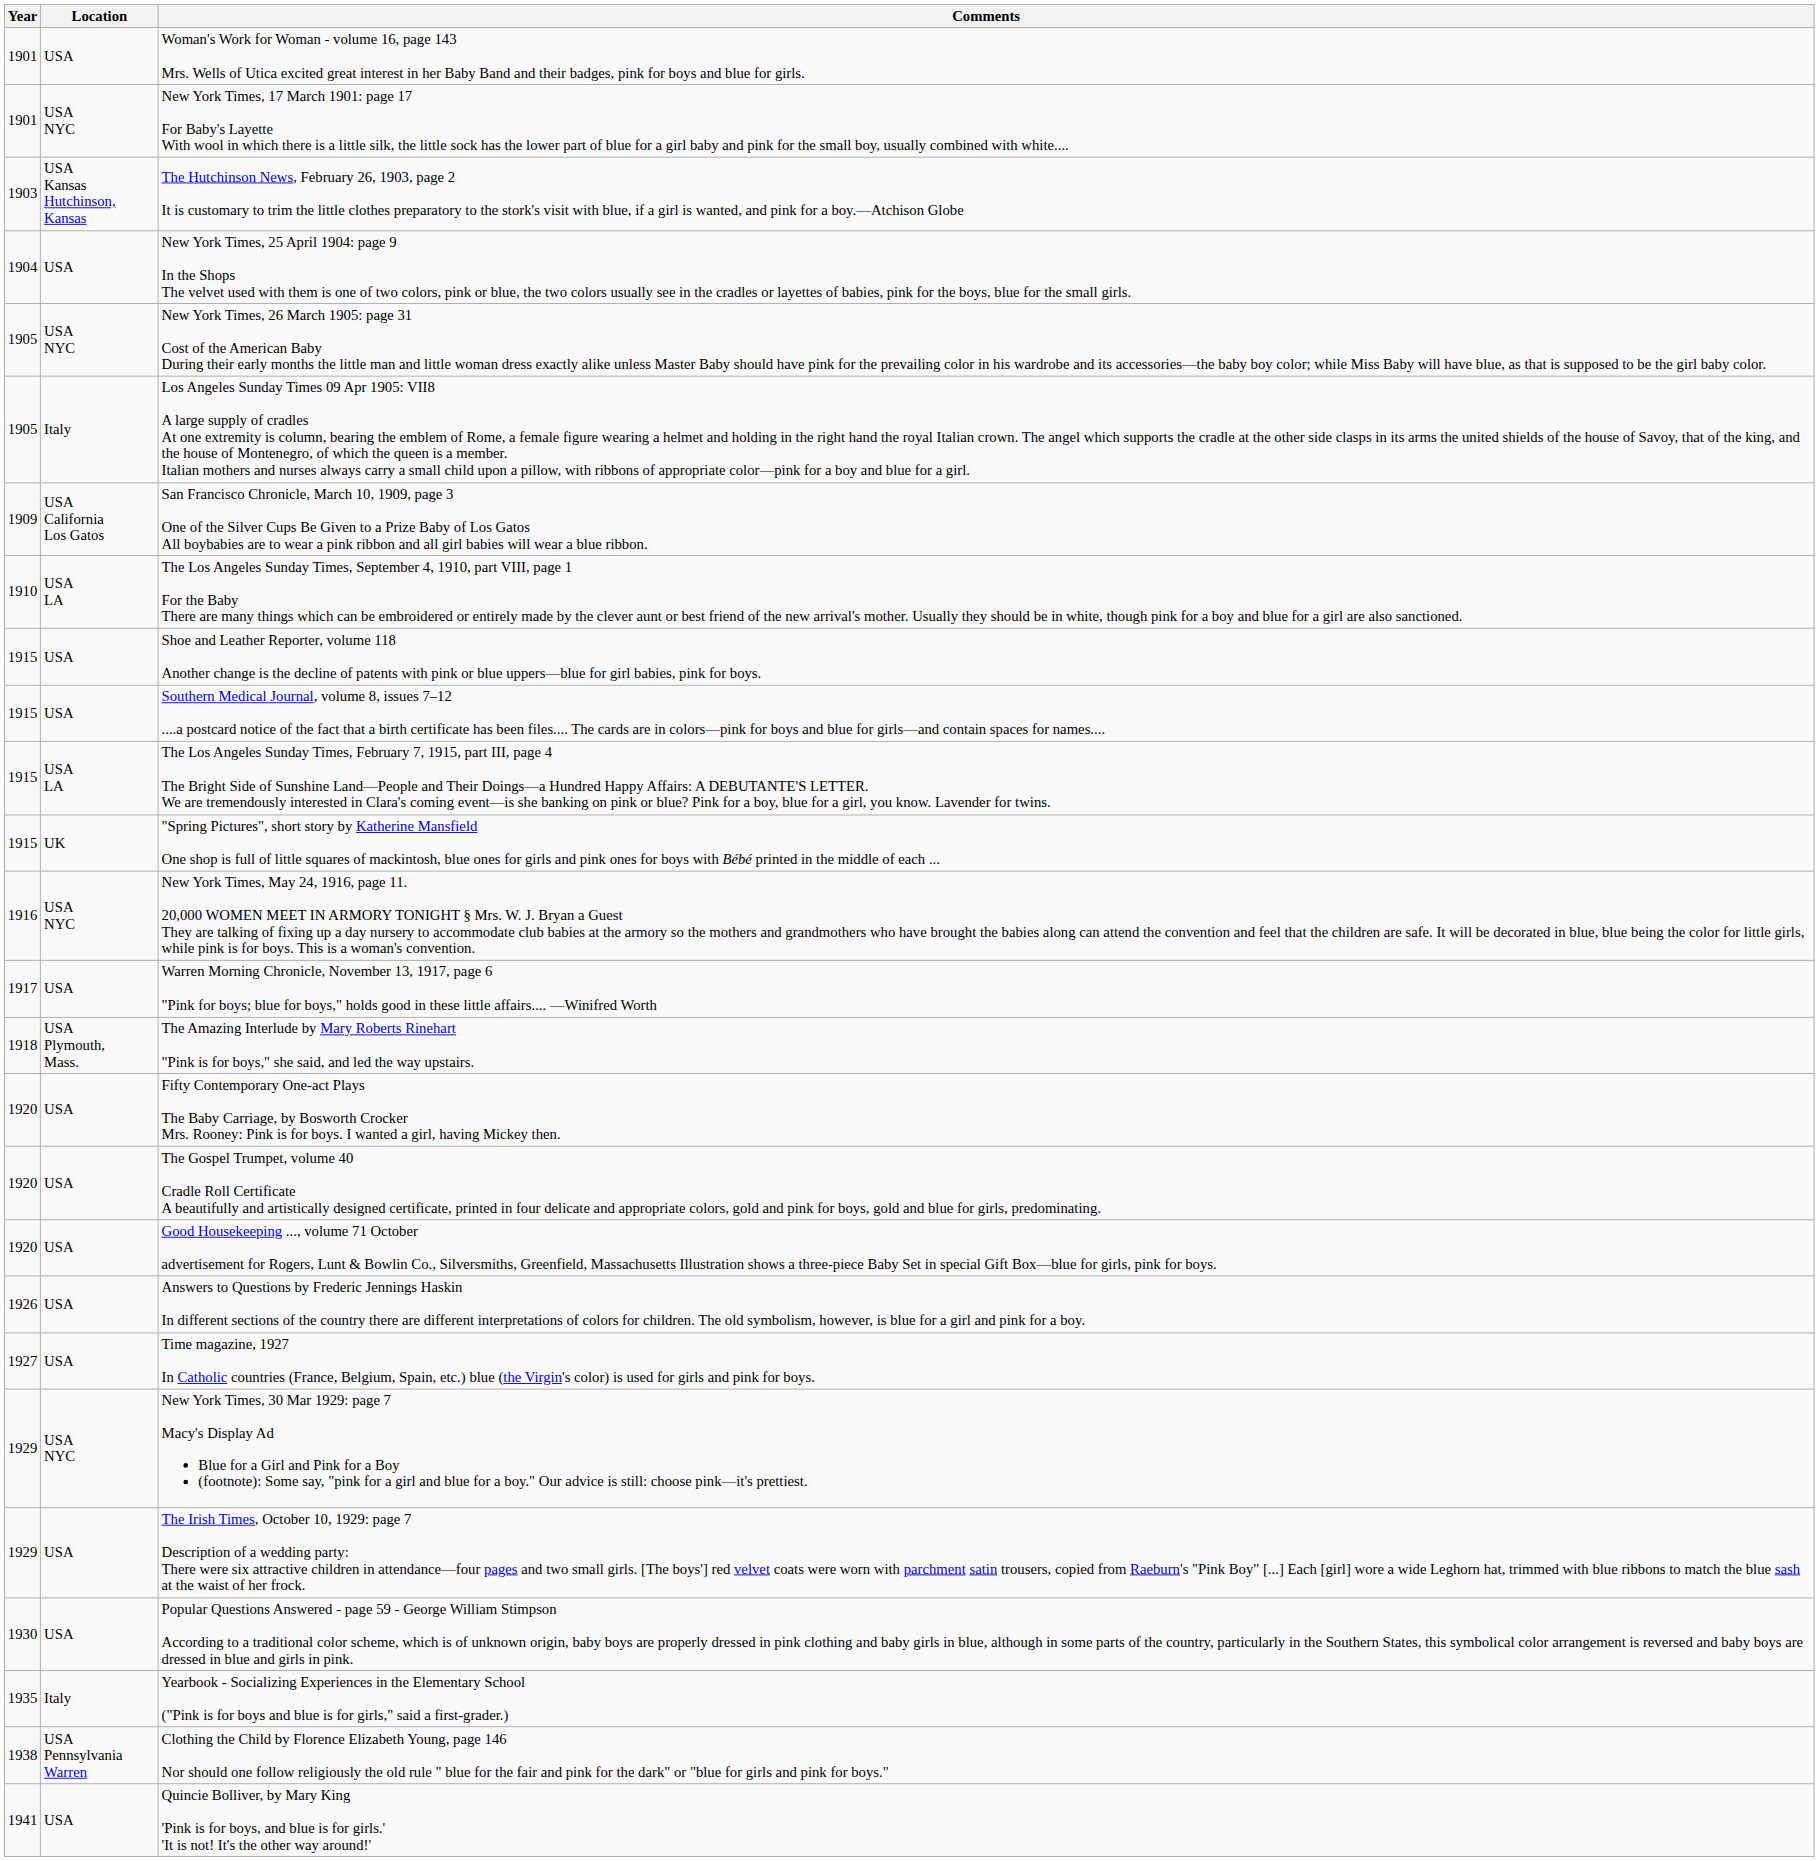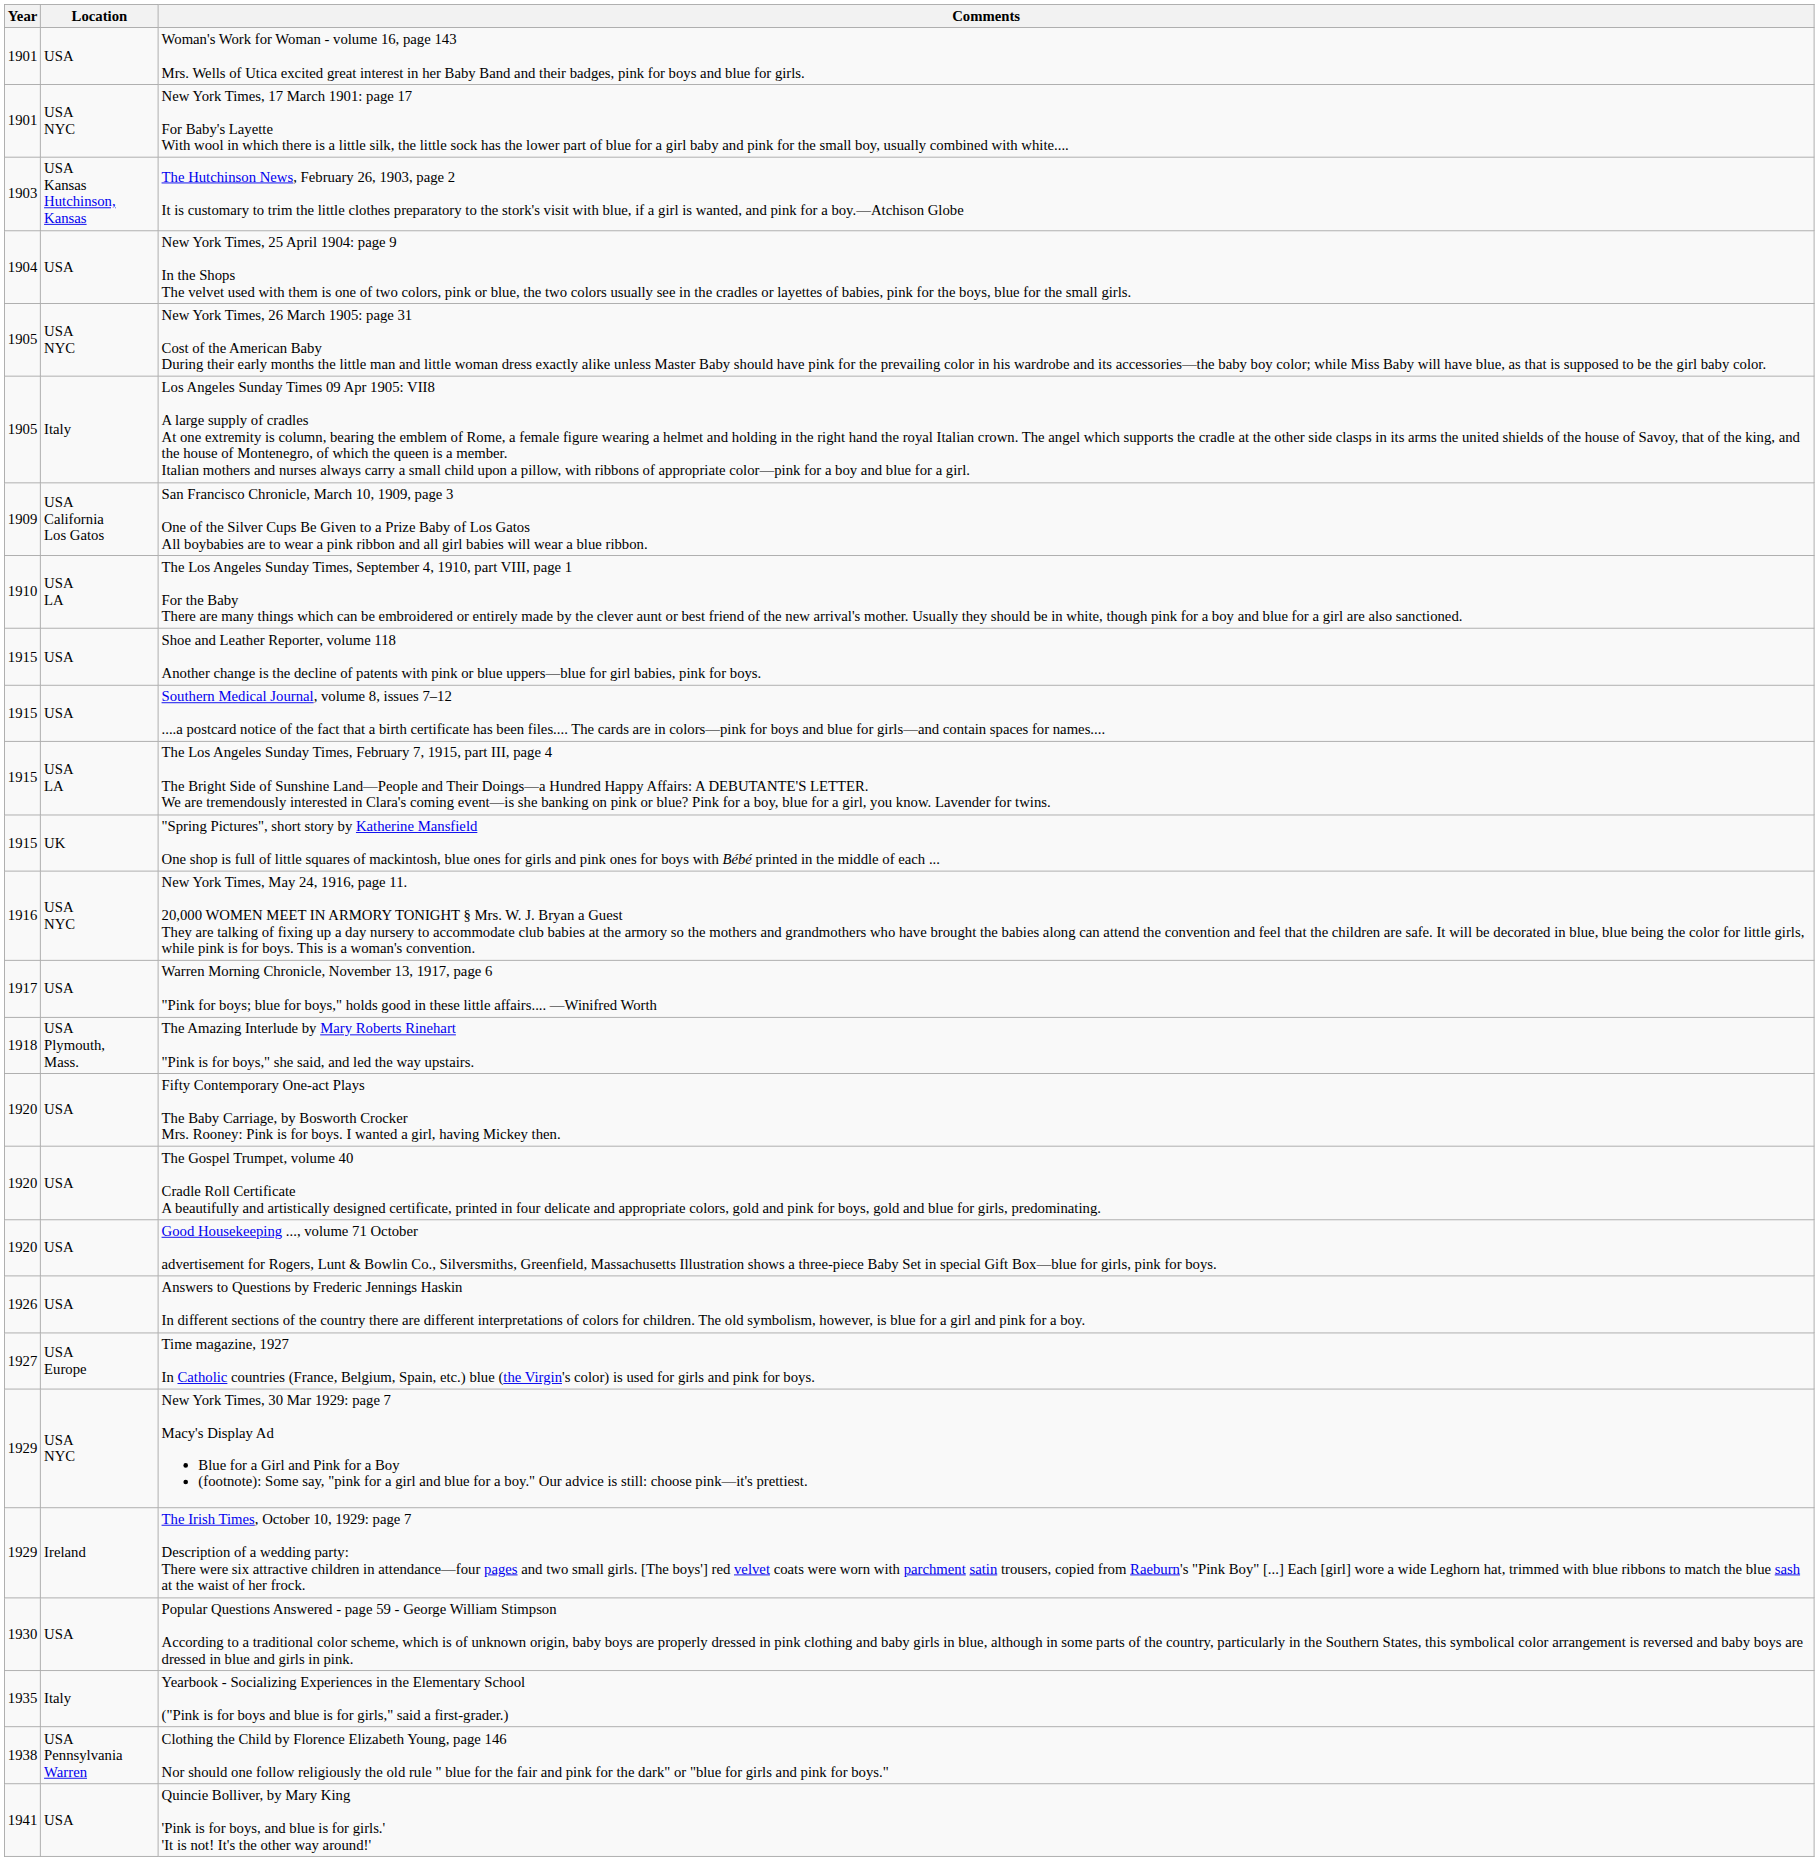(59, 1360) USA -> (65, 1360) USA Europe
(59, 1552) USA -> (65, 1552) Ireland
